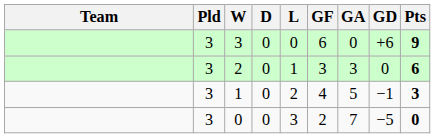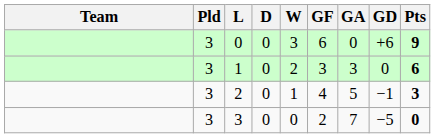columns swapped: (238, 17) <-> (294, 17)
